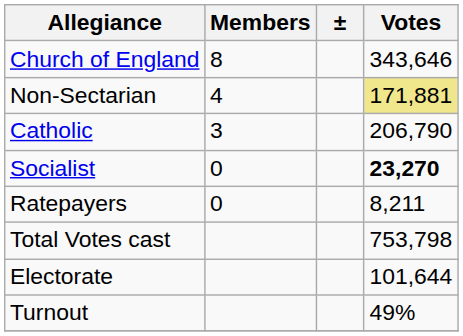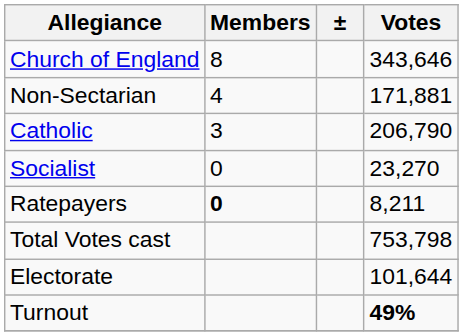(411, 95) khaki background -> (411, 95) no background
(405, 167) bold -> (405, 167) normal
(216, 204) normal -> (216, 204) bold
(392, 312) normal -> (392, 312) bold
